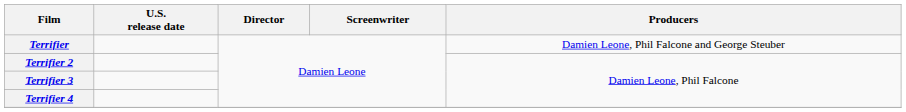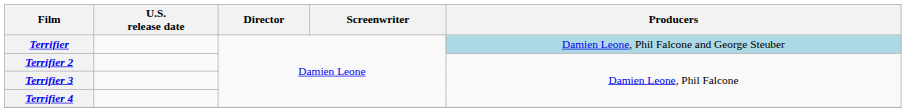(673, 44) no background -> (673, 44) lightblue background
